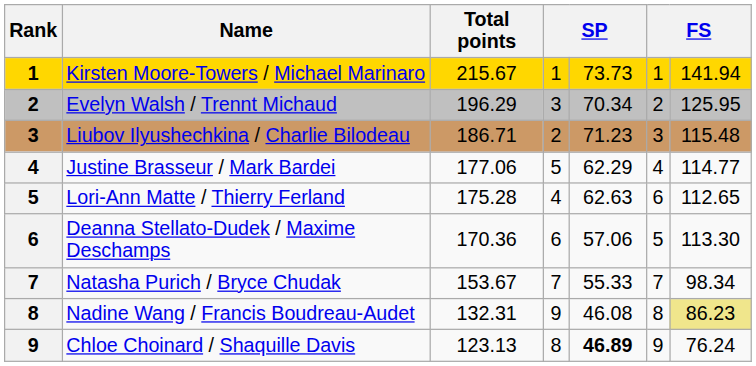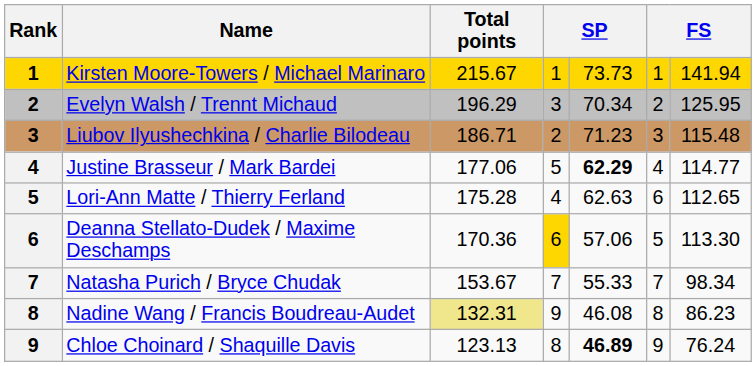(608, 167) normal -> (608, 167) bold
(556, 240) no background -> (556, 240) gold background
(487, 314) no background -> (487, 314) khaki background
(710, 314) khaki background -> (710, 314) no background
